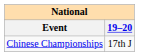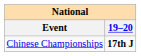(120, 43) normal -> (120, 43) bold
